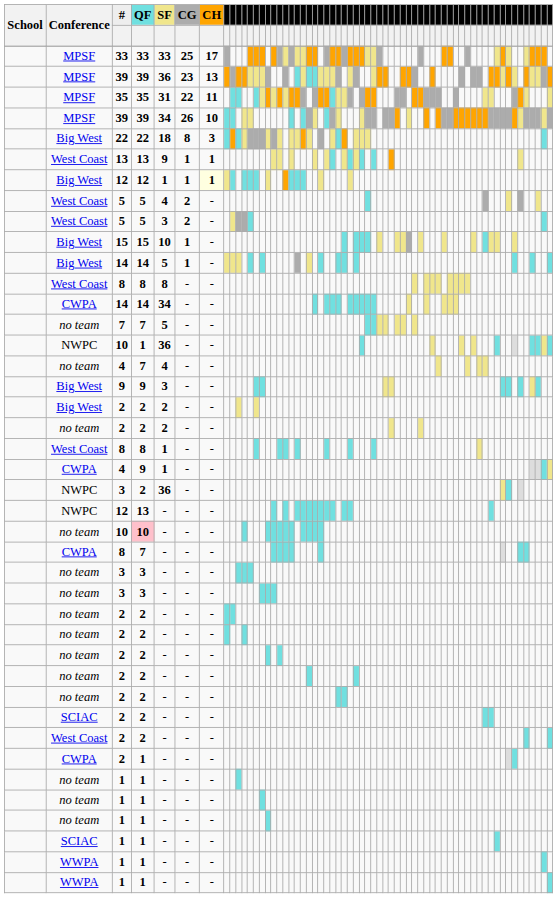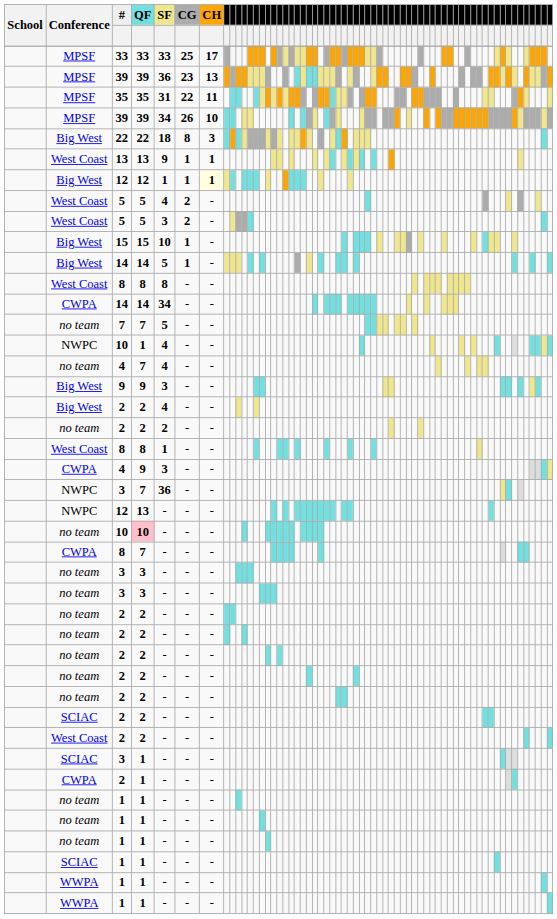(165, 345) 36 -> (165, 345) 4
(165, 407) 2 -> (165, 407) 4
(165, 469) 1 -> (165, 469) 3
(143, 490) 2 -> (143, 490) 7
+ row: (79, 759)
